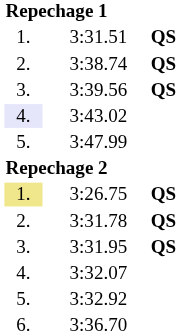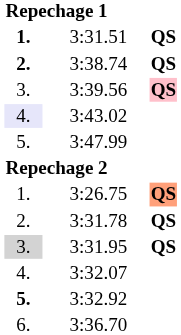(23, 37) normal -> (23, 37) bold
(23, 63) normal -> (23, 63) bold
(163, 89) no background -> (163, 89) pink background
(23, 194) khaki background -> (23, 194) no background
(163, 194) no background -> (163, 194) lightsalmon background
(23, 246) no background -> (23, 246) lightgrey background
(23, 299) normal -> (23, 299) bold
